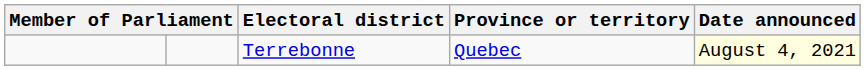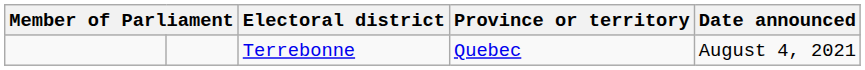(777, 50) lightyellow background -> (777, 50) no background
